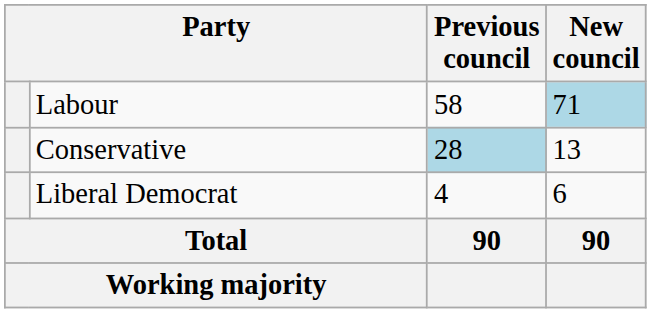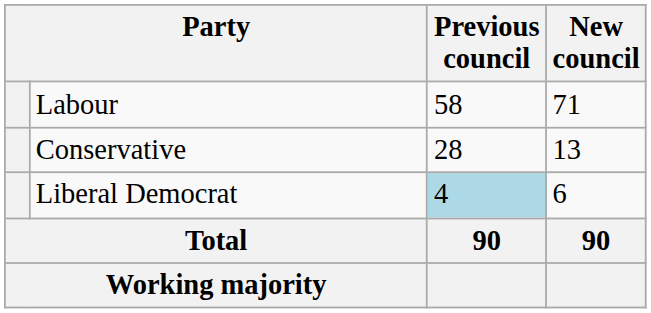(567, 104) lightblue background -> (567, 104) no background
(448, 149) lightblue background -> (448, 149) no background
(441, 194) no background -> (441, 194) lightblue background
